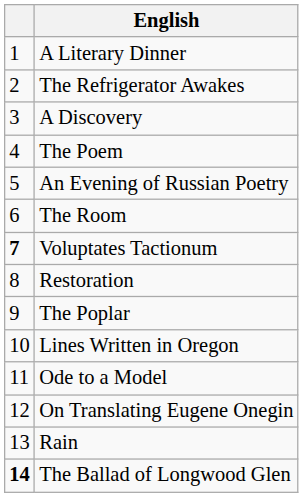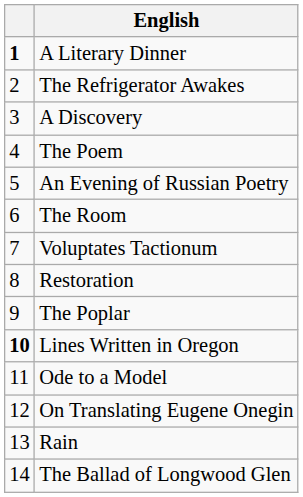(14, 53) normal -> (14, 53) bold
(14, 248) bold -> (14, 248) normal
(20, 345) normal -> (20, 345) bold
(20, 475) bold -> (20, 475) normal
